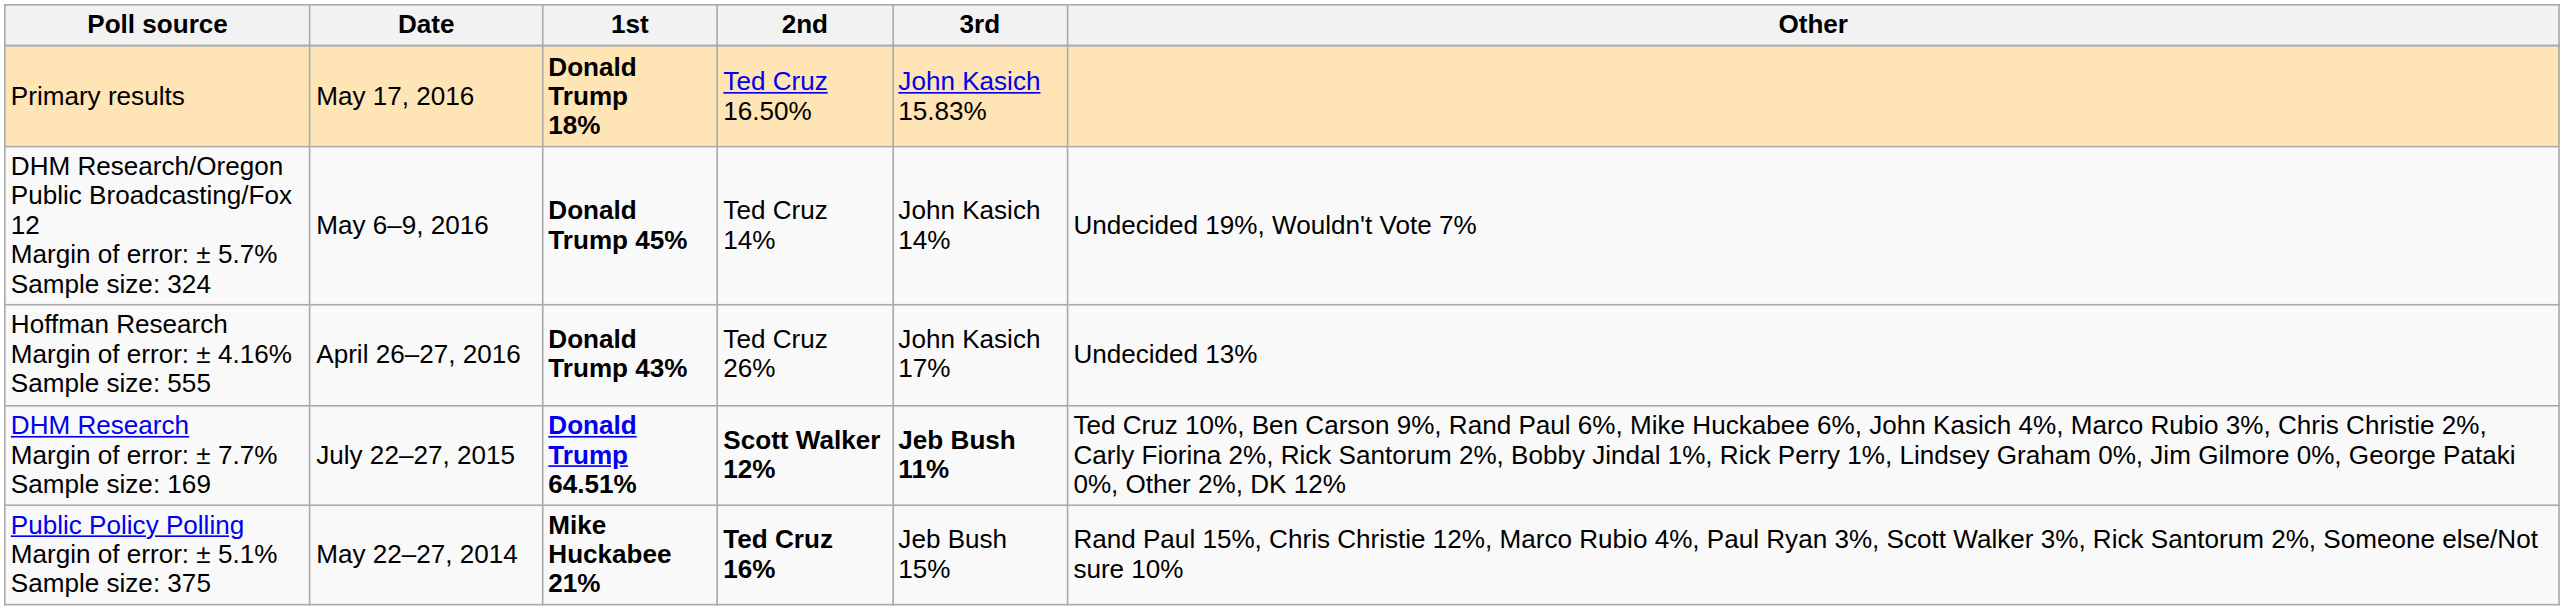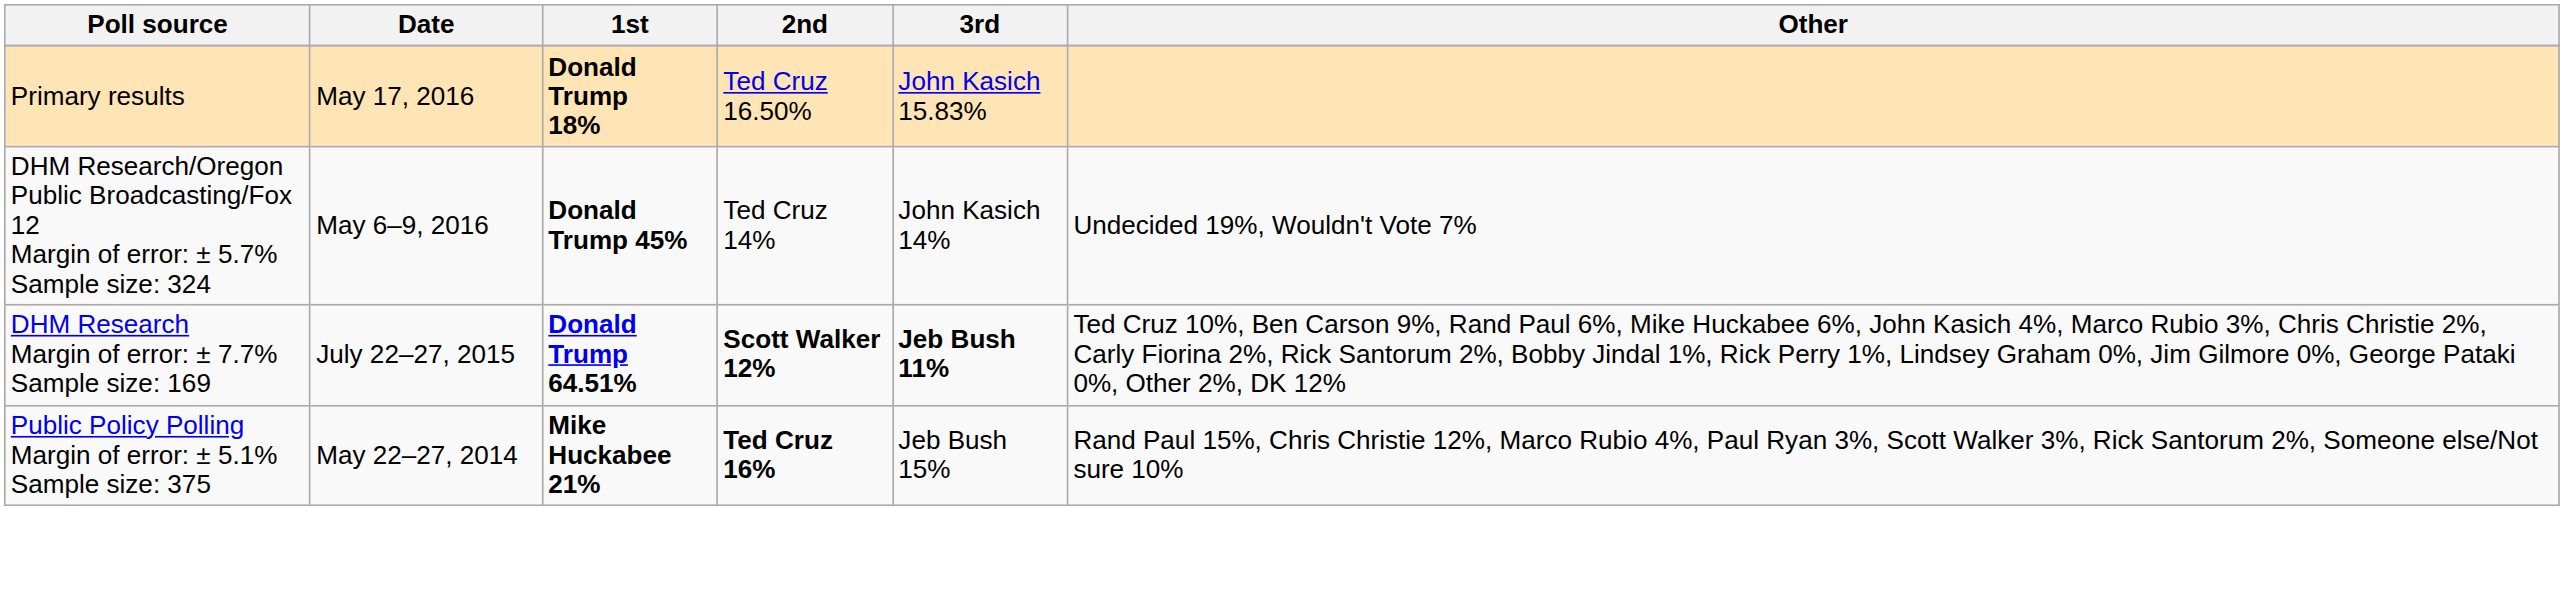- row: (151, 354)
